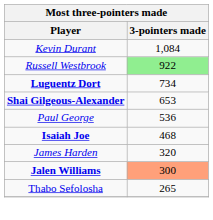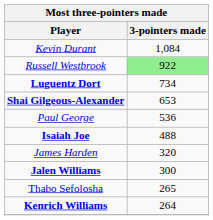(168, 135) 468 -> (168, 135) 488
(168, 170) lightsalmon background -> (168, 170) no background
+ row: (66, 205)
